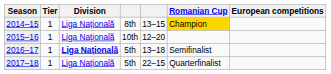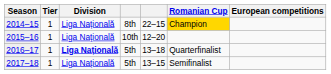(154, 24) 13–15 -> (154, 24) 22–15
(190, 50) Semifinalist -> (195, 50) Quarterfinalist
(154, 63) 22–15 -> (154, 63) 13–15
(195, 63) Quarterfinalist -> (190, 63) Semifinalist
